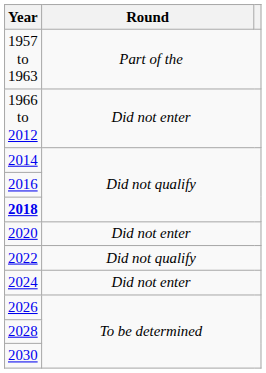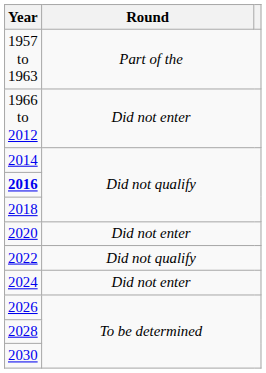(23, 185) normal -> (23, 185) bold
(23, 209) bold -> (23, 209) normal
